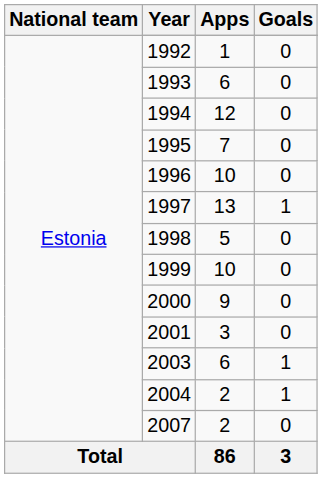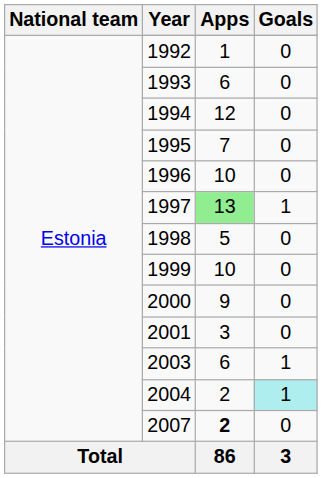(225, 207) no background -> (225, 207) lightgreen background
(286, 394) no background -> (286, 394) paleturquoise background
(225, 425) normal -> (225, 425) bold
